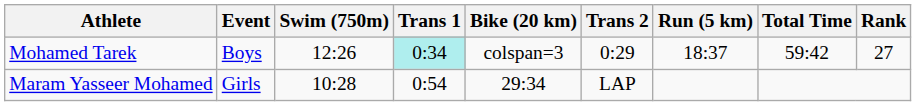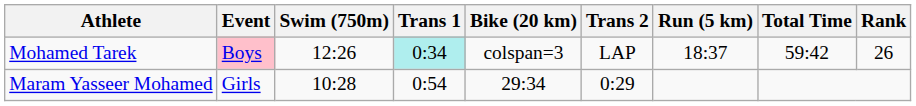(242, 52) no background -> (242, 52) pink background
(617, 52) 0:29 -> (617, 52) LAP
(884, 52) 27 -> (884, 52) 26
(617, 85) LAP -> (617, 85) 0:29
